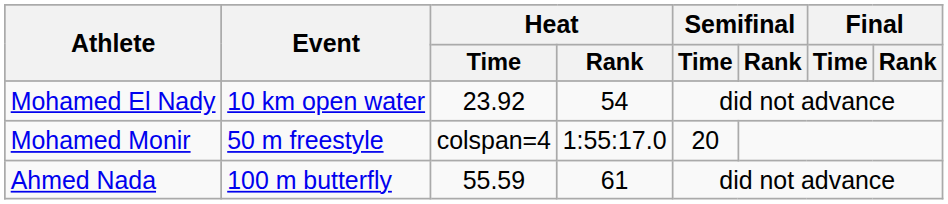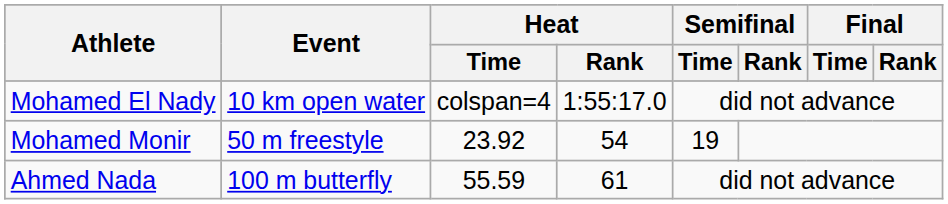(494, 101) 23.92 -> (494, 101) colspan=4
(615, 101) 54 -> (615, 101) 1:55:17.0
(494, 141) colspan=4 -> (494, 141) 23.92
(615, 141) 1:55:17.0 -> (615, 141) 54
(705, 141) 20 -> (705, 141) 19
